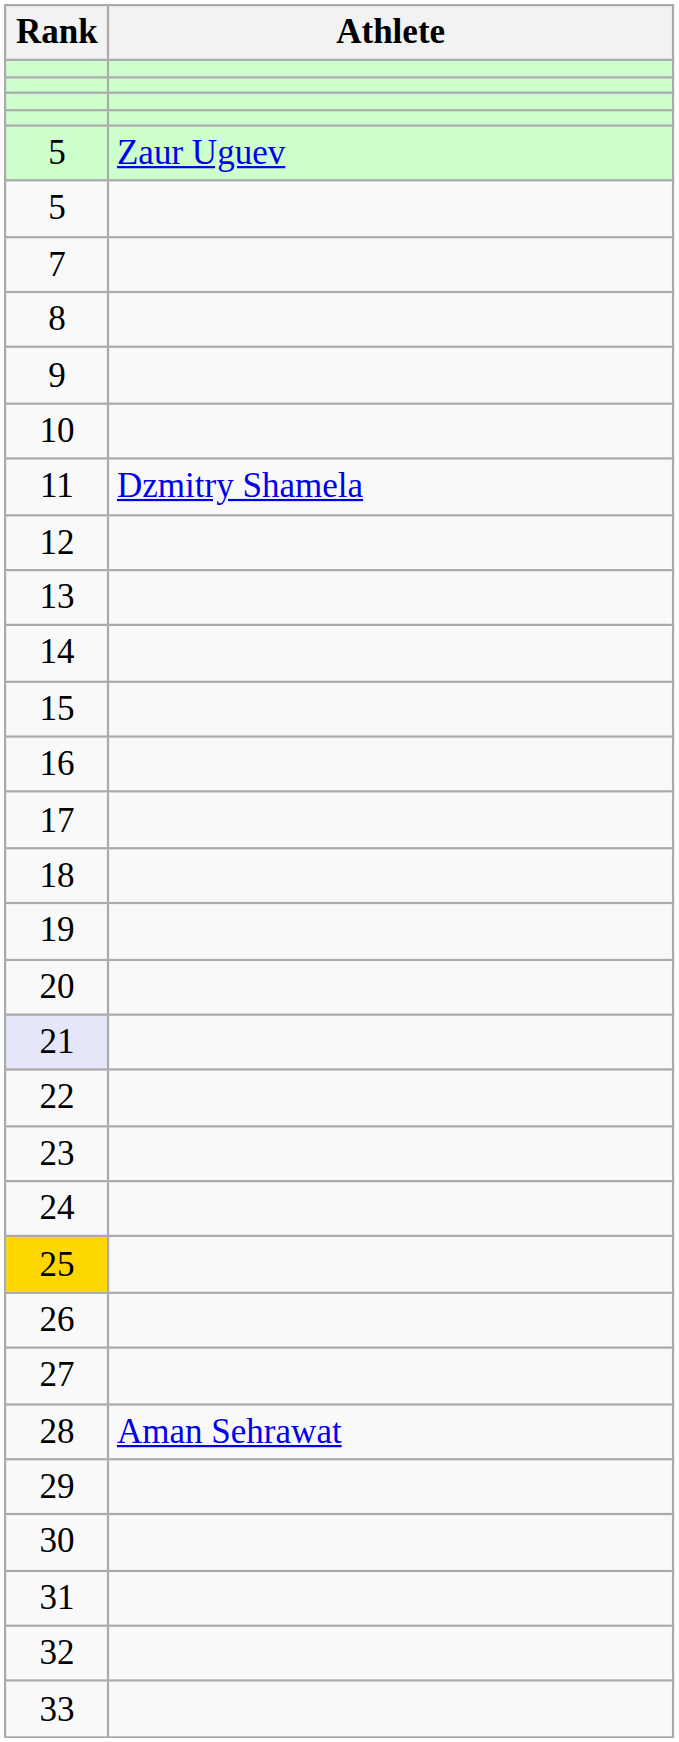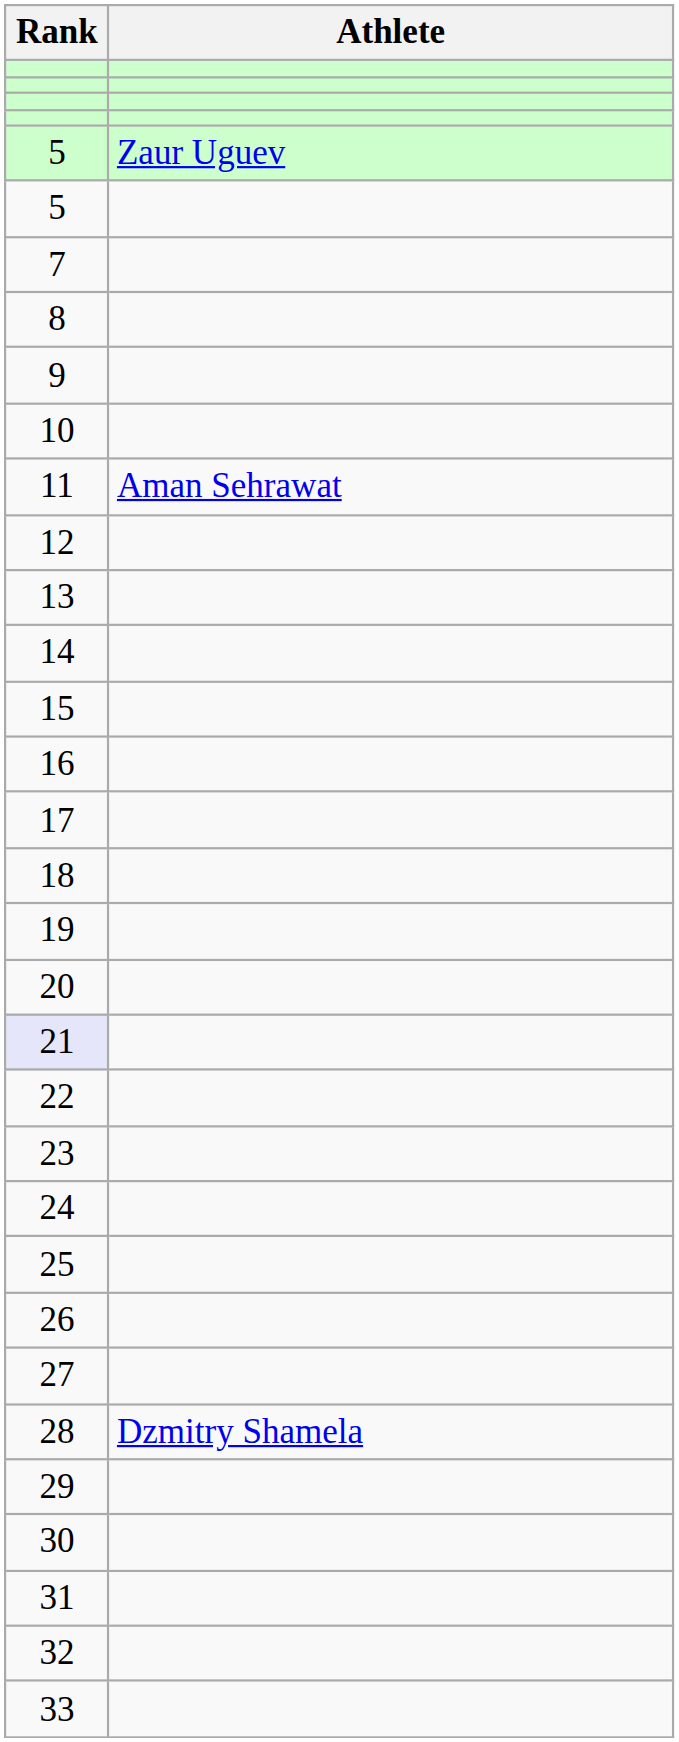(240, 485) Dzmitry Shamela -> (229, 485) Aman Sehrawat
(57, 1263) gold background -> (57, 1263) no background
(229, 1430) Aman Sehrawat -> (240, 1430) Dzmitry Shamela
